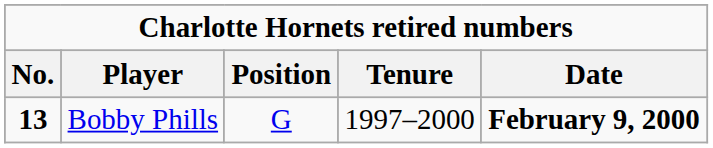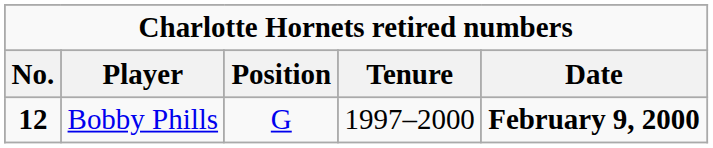(33, 119) 13 -> (33, 119) 12
